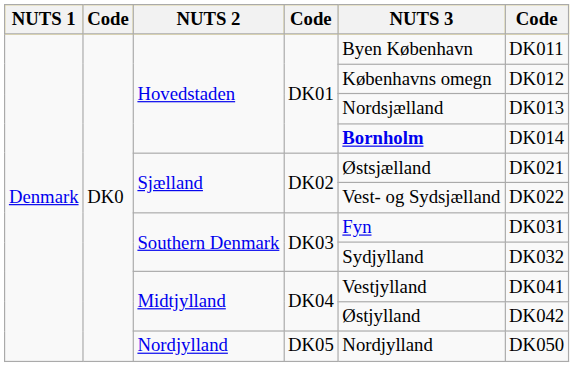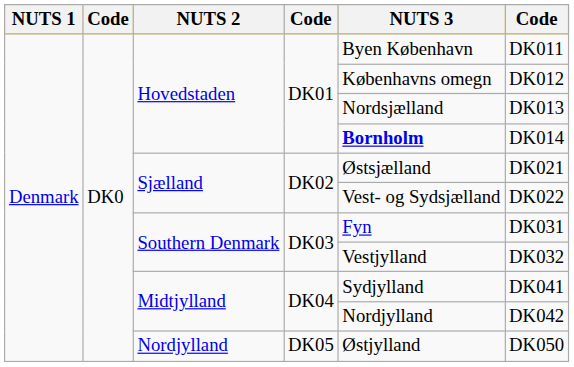(383, 256) Sydjylland -> (384, 256) Vestjylland
(384, 286) Vestjylland -> (383, 286) Sydjylland
(381, 316) Østjylland -> (388, 316) Nordjylland
(388, 345) Nordjylland -> (381, 345) Østjylland
